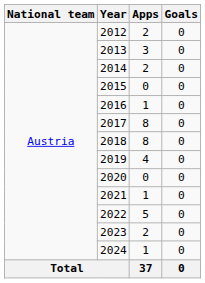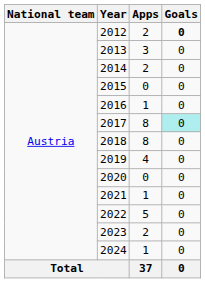(181, 32) normal -> (181, 32) bold
(181, 123) no background -> (181, 123) paleturquoise background
